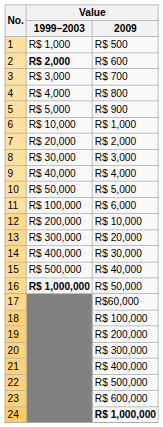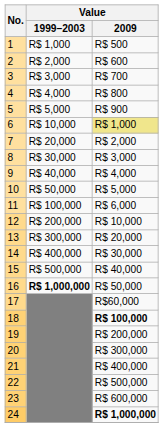(49, 61) bold -> (49, 61) normal
(115, 125) no background -> (115, 125) khaki background
(121, 318) normal -> (121, 318) bold
